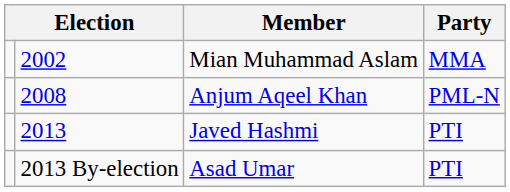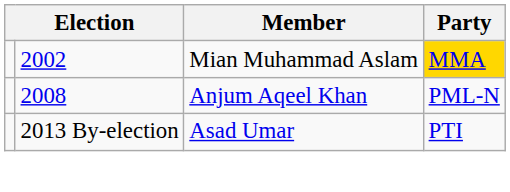(457, 58) no background -> (457, 58) gold background
- row: (254, 131)
